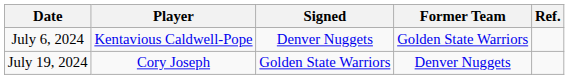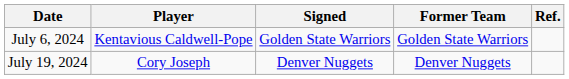(325, 39) Denver Nuggets -> (325, 39) Golden State Warriors
(325, 62) Golden State Warriors -> (325, 62) Denver Nuggets
